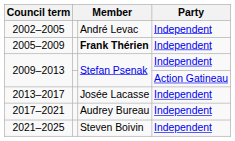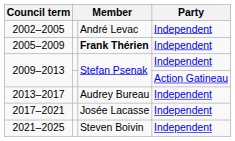(115, 95) Josée Lacasse -> (115, 95) Audrey Bureau
(115, 111) Audrey Bureau -> (115, 111) Josée Lacasse
